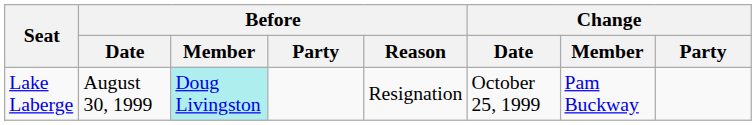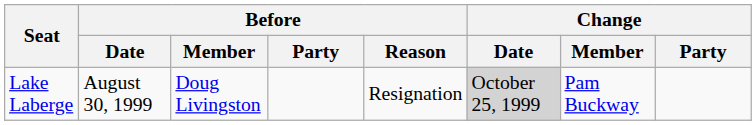(218, 93) paleturquoise background -> (218, 93) no background
(506, 93) no background -> (506, 93) lightgrey background
